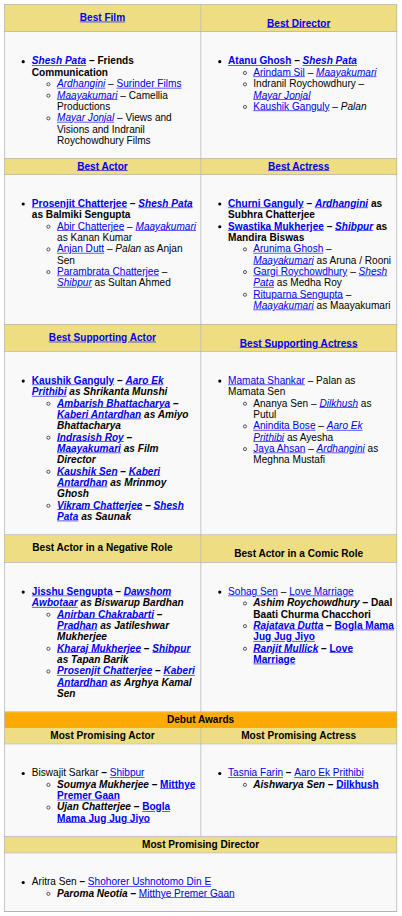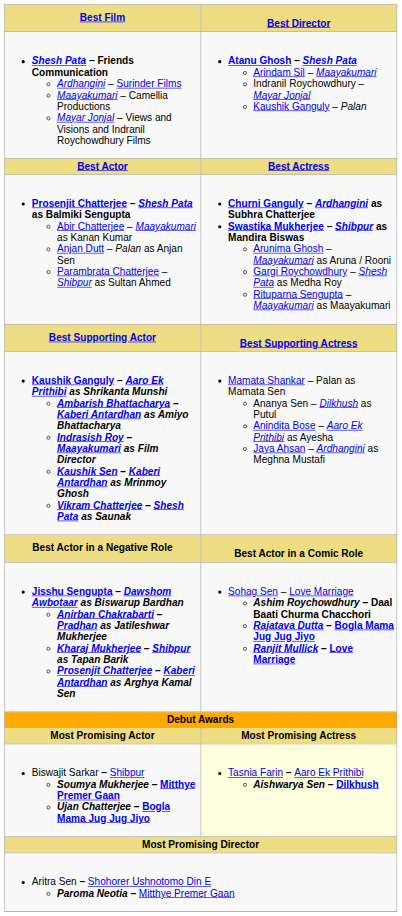(299, 779) no background -> (299, 779) lightyellow background
